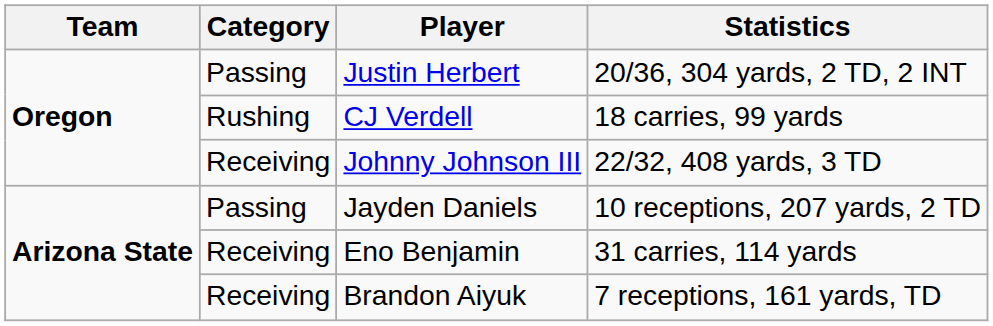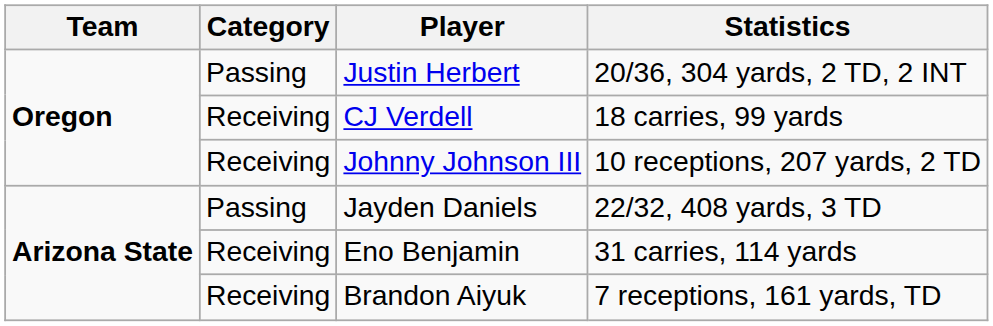(258, 117) Rushing -> (268, 117) Receiving
(738, 162) 22/32, 408 yards, 3 TD -> (788, 162) 10 receptions, 207 yards, 2 TD
(788, 206) 10 receptions, 207 yards, 2 TD -> (738, 206) 22/32, 408 yards, 3 TD
